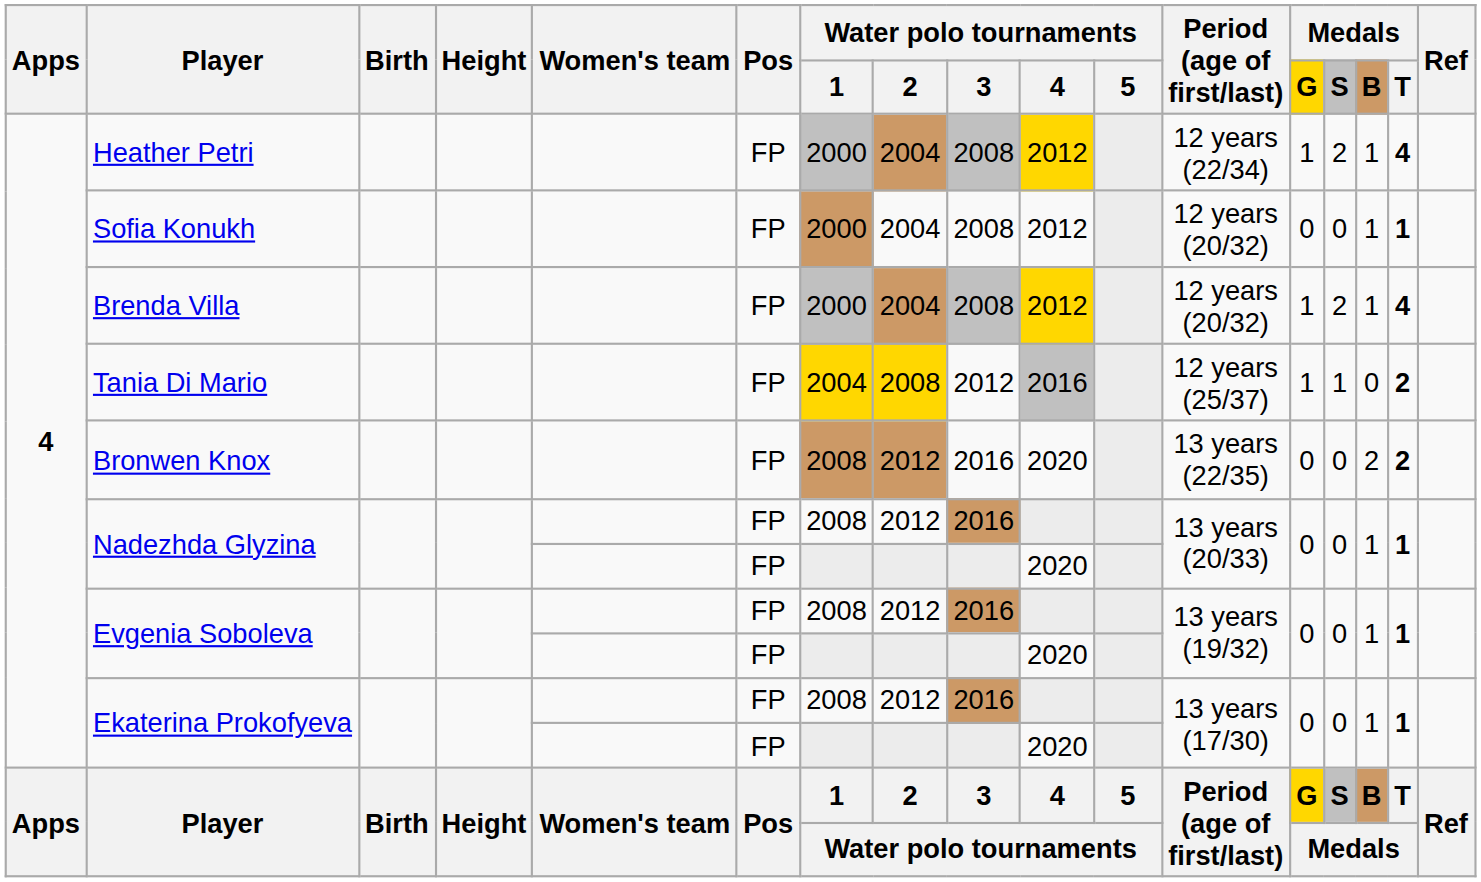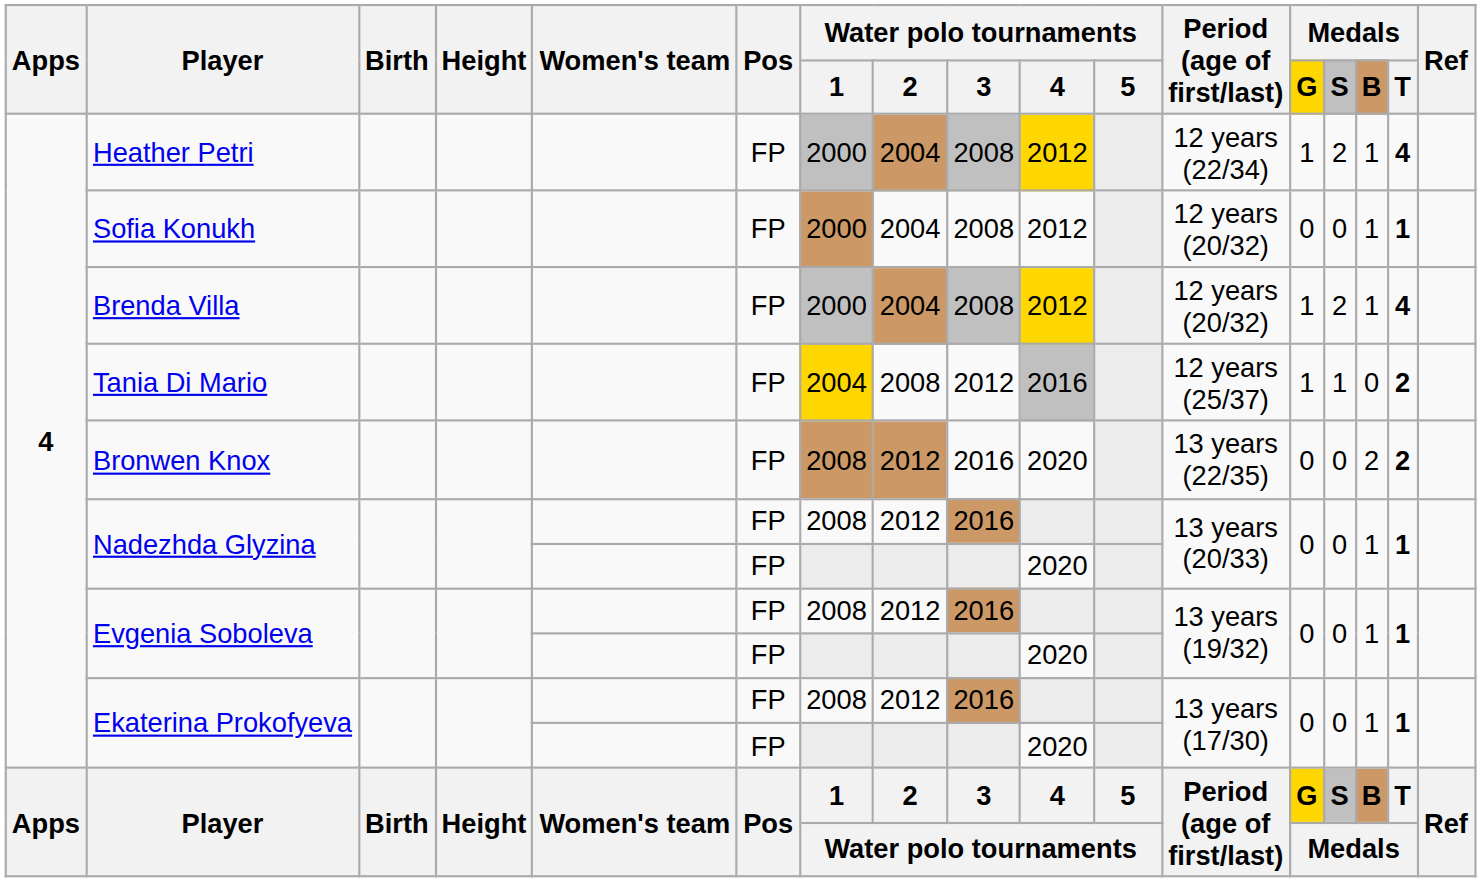(910, 383) gold background -> (910, 383) no background
